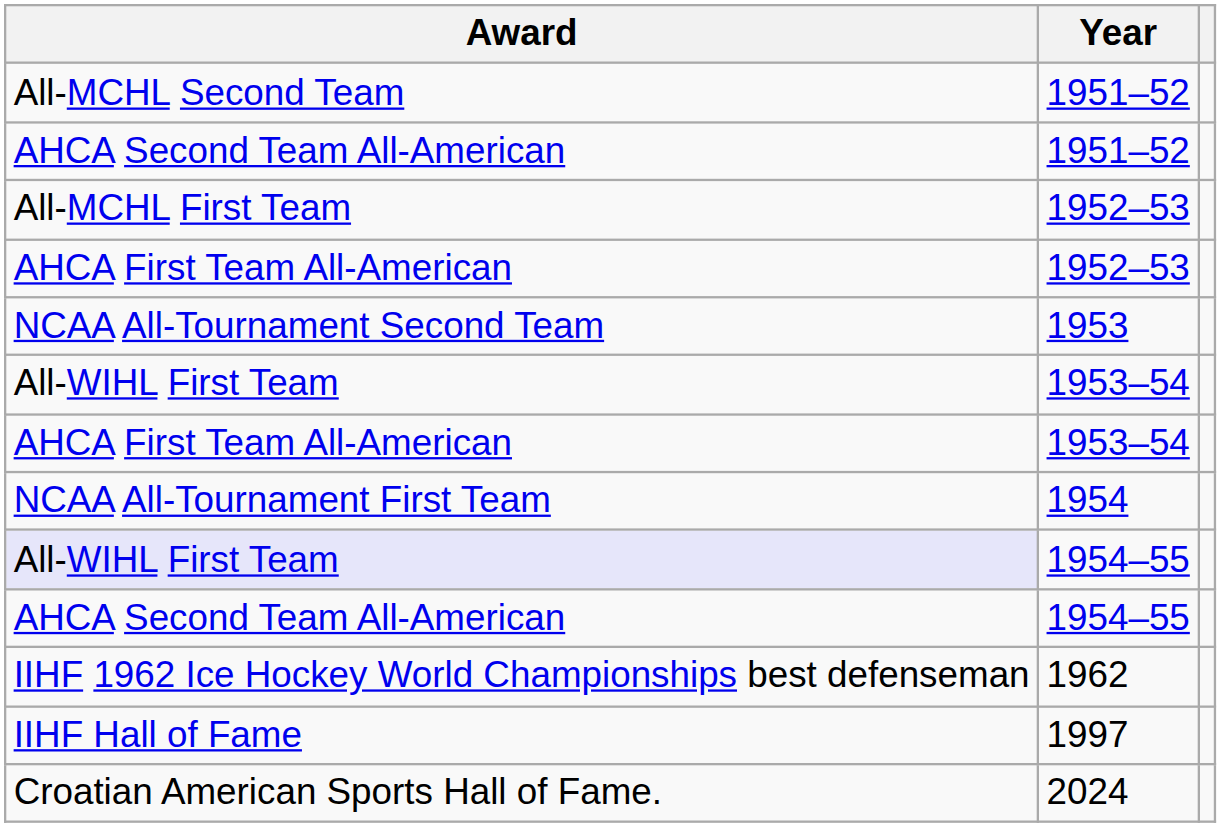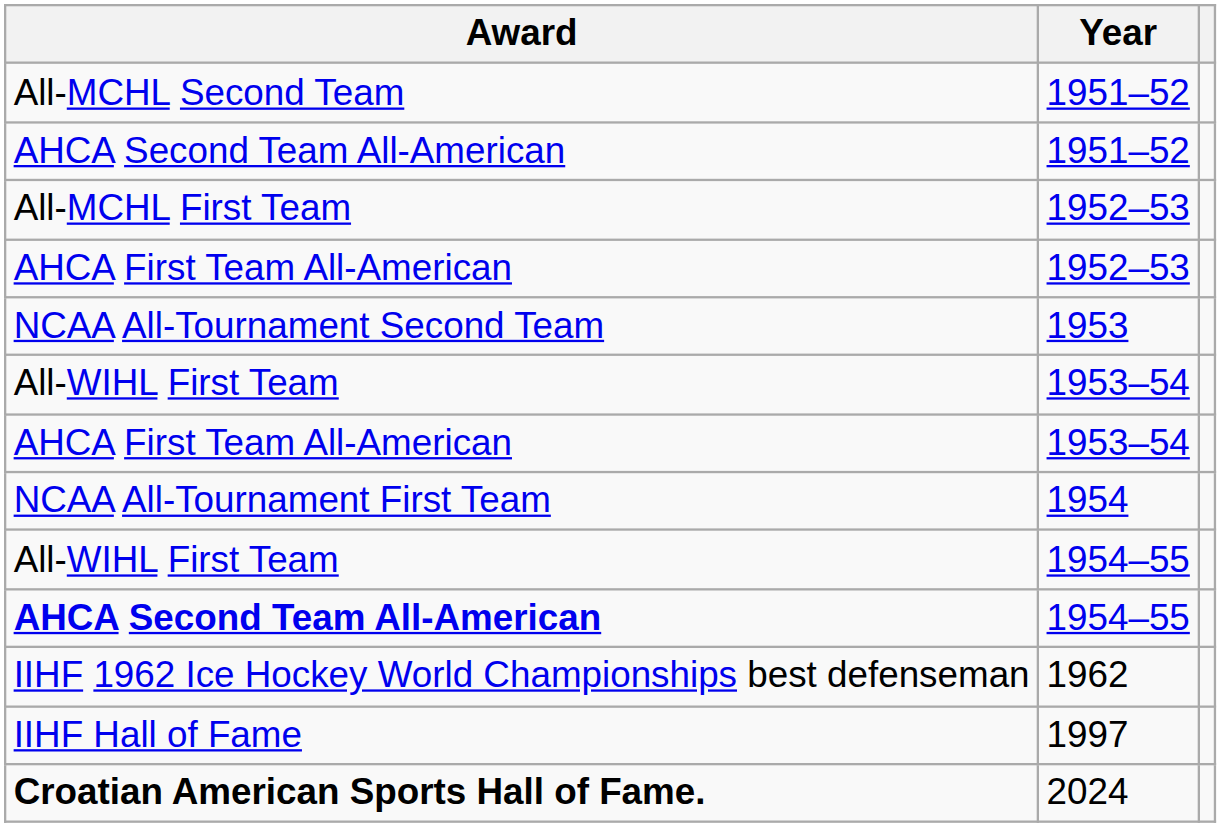(176, 558) lavender background -> (176, 558) no background
(289, 617) normal -> (307, 617) bold
(338, 792) normal -> (360, 792) bold
